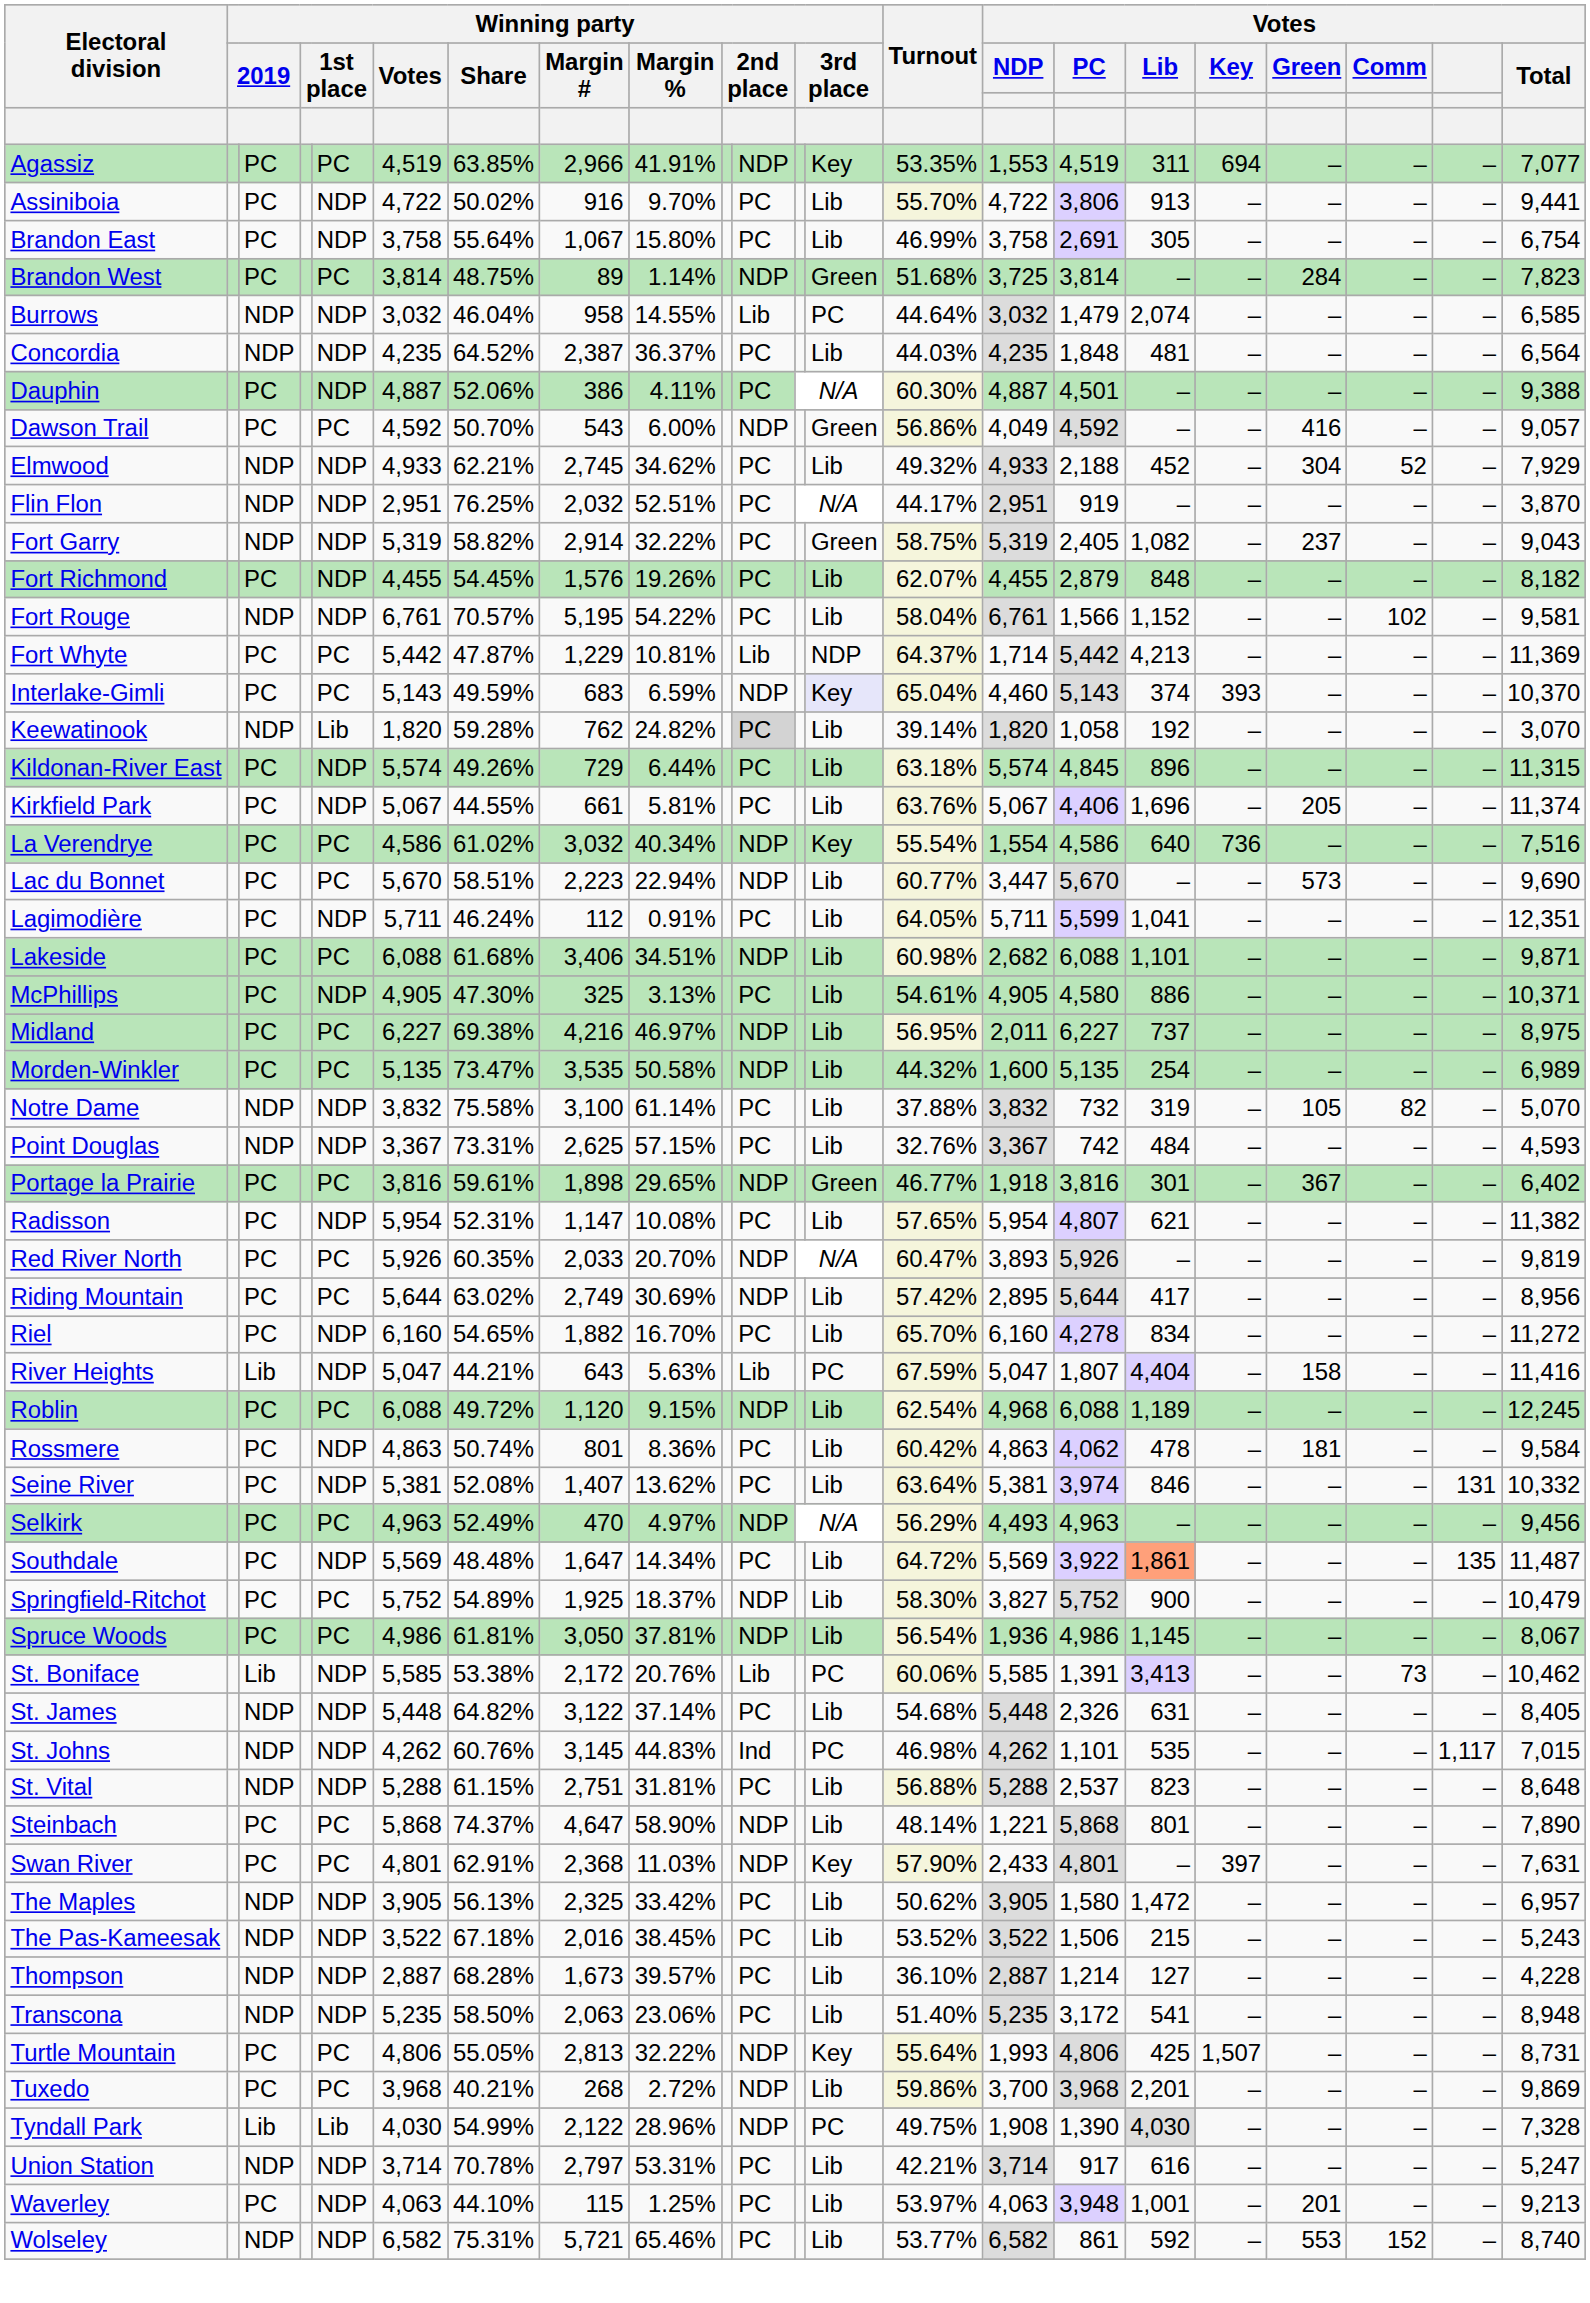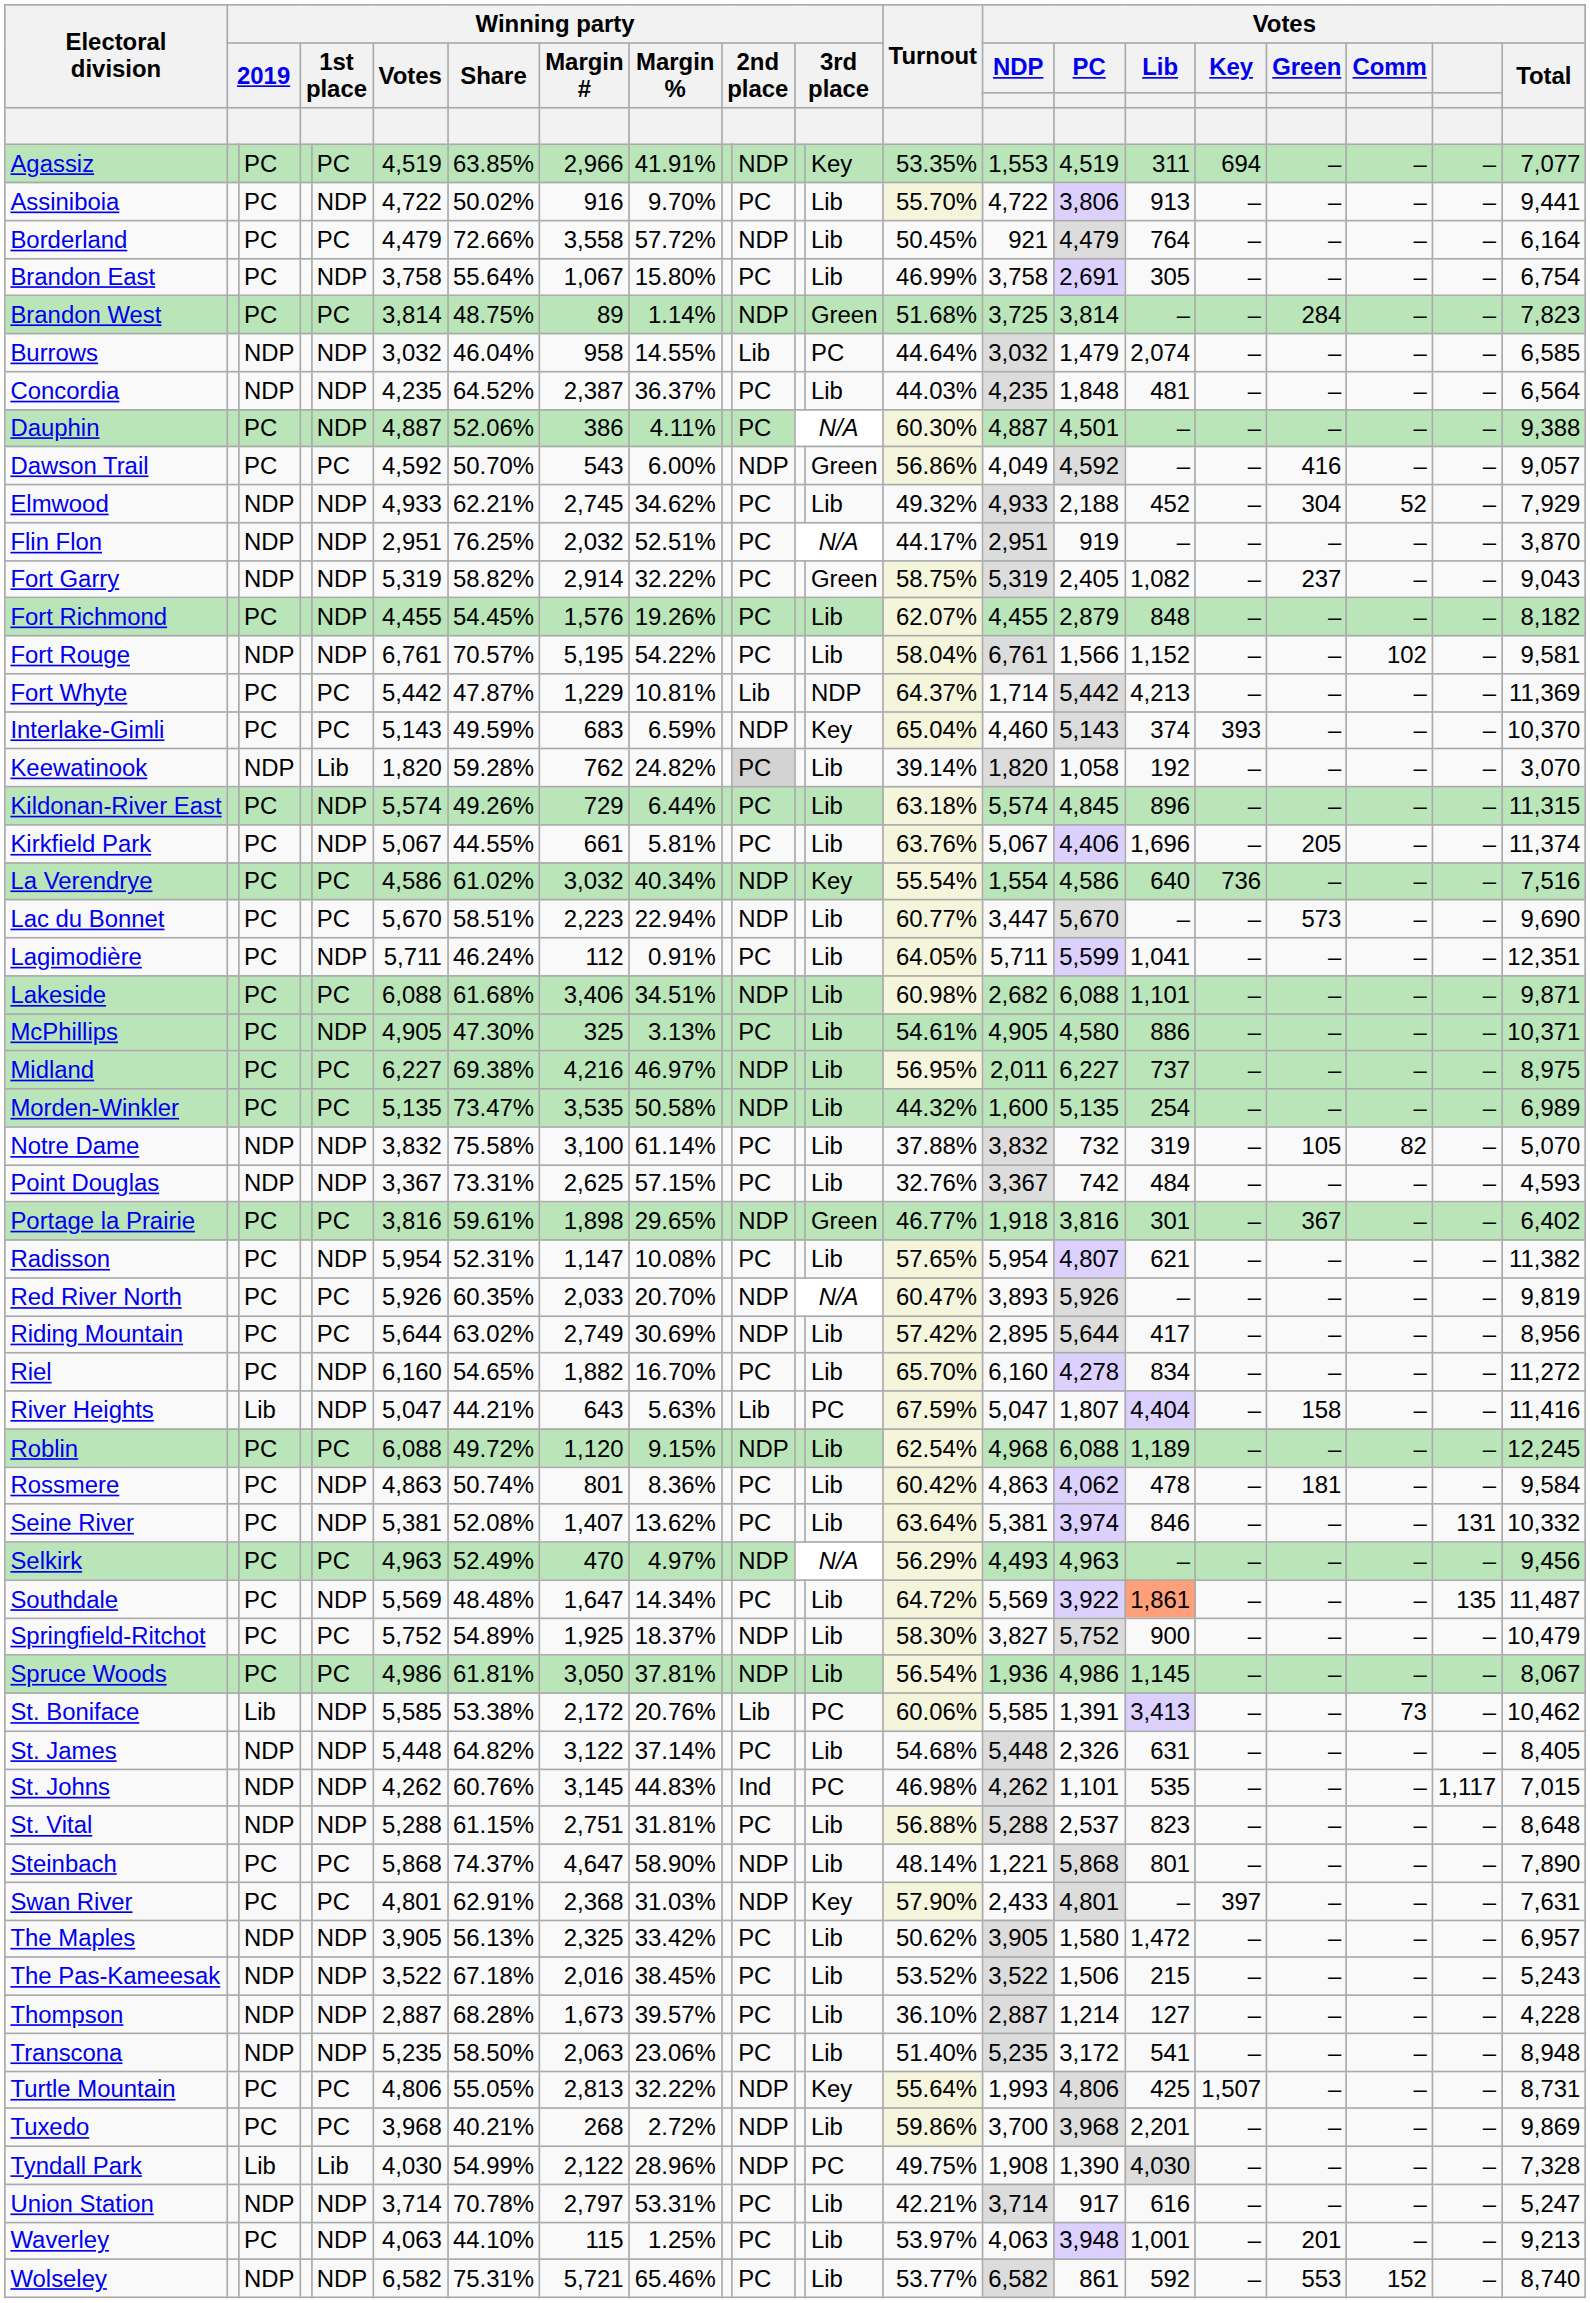+ row: (69, 239)
(832, 693) lavender background -> (832, 730) no background
(676, 1863) 11.03% -> (675, 1901) 31.03%
